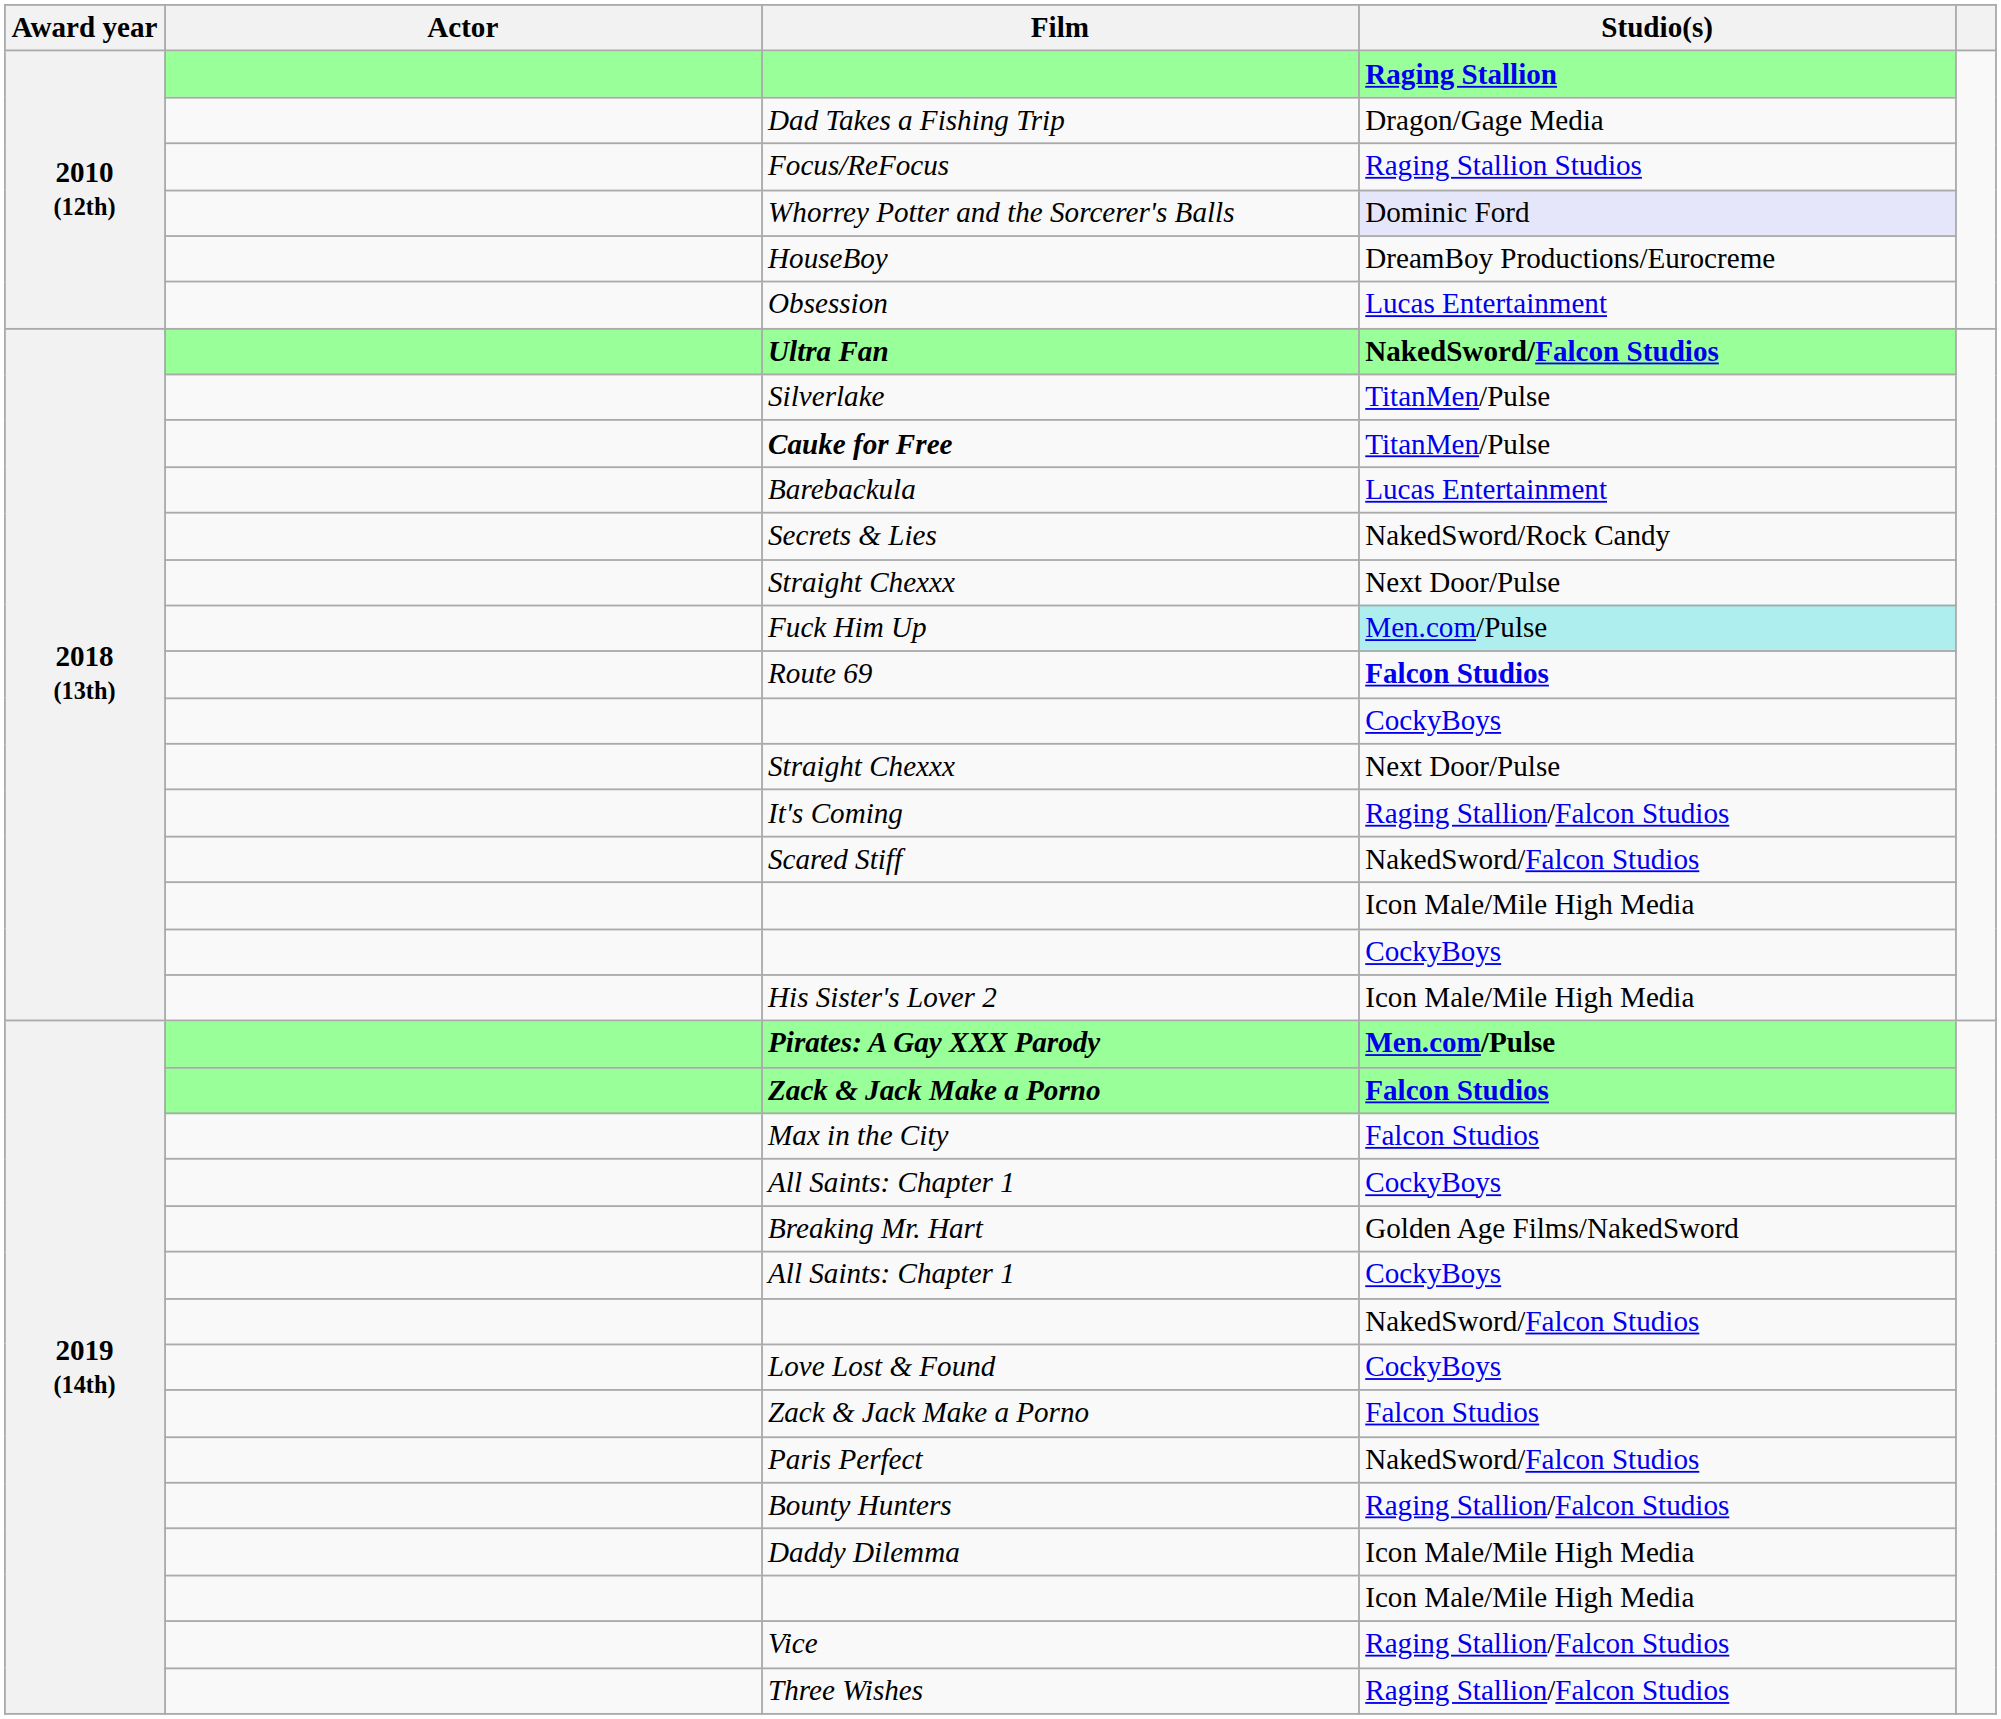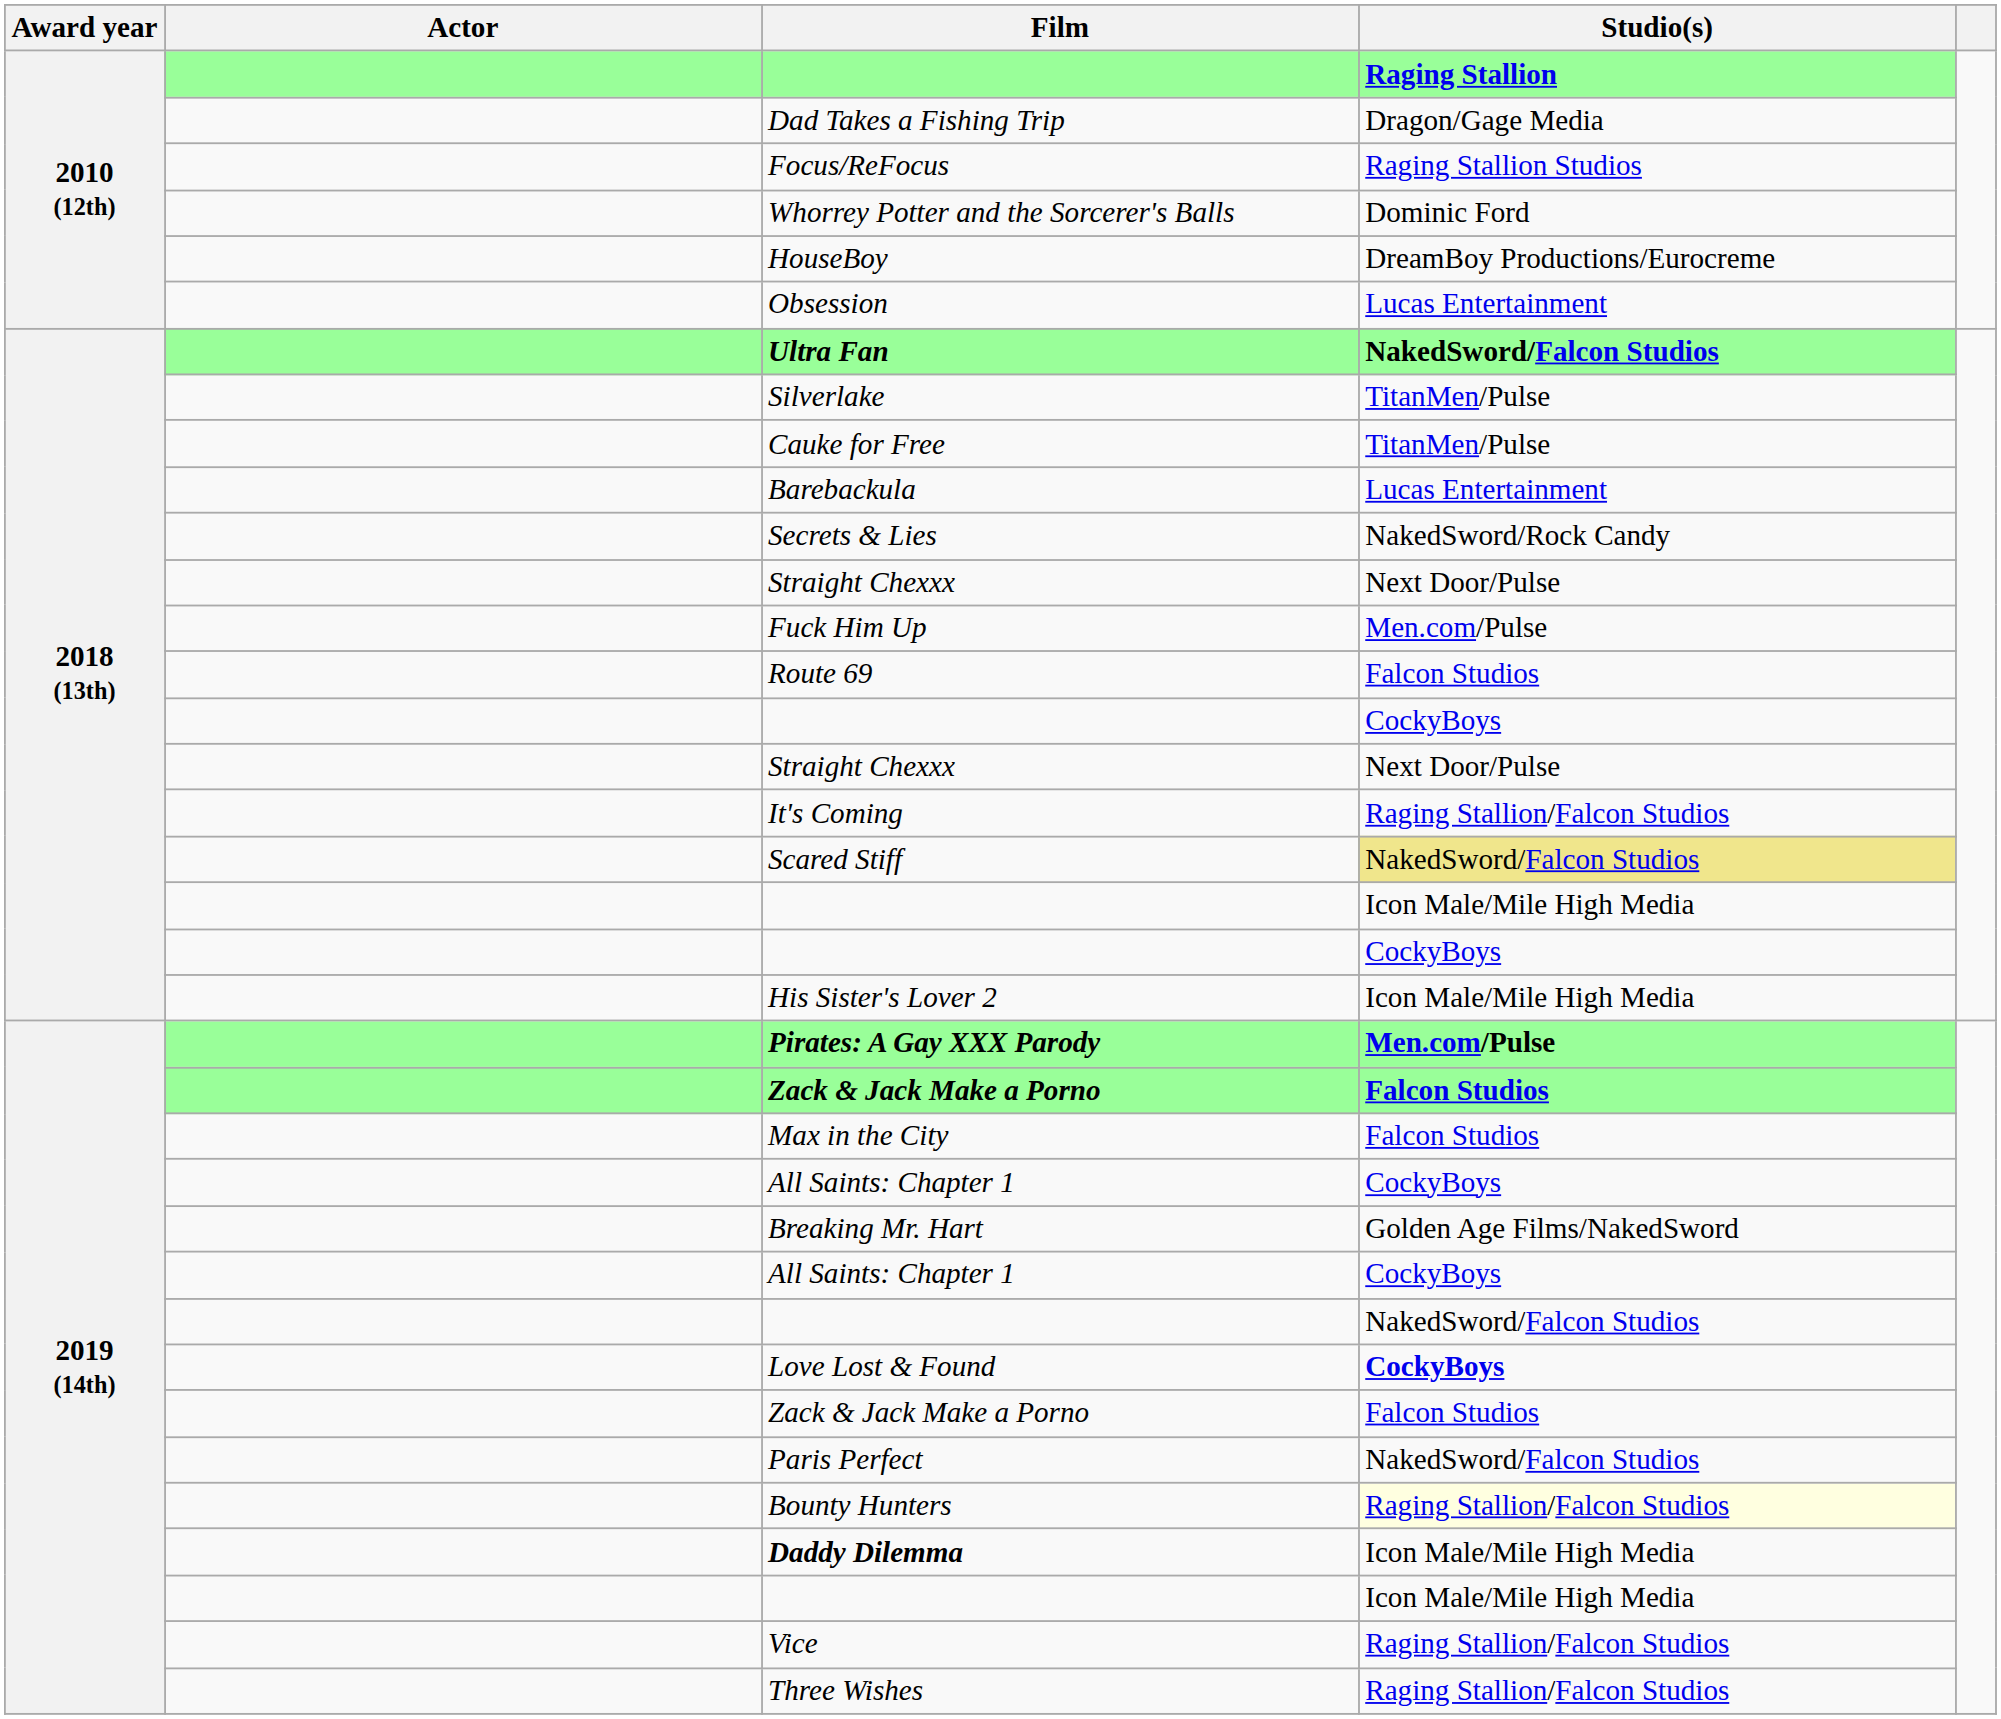(1447, 212) lavender background -> (1447, 212) no background
(860, 443) bold -> (856, 443) normal
(1456, 627) paleturquoise background -> (1456, 627) no background
(1457, 674) bold -> (1452, 674) normal
(1532, 858) no background -> (1532, 858) khaki background
(1433, 1366) normal -> (1435, 1366) bold
(1547, 1505) no background -> (1547, 1505) lightyellow background
(864, 1551) normal -> (866, 1551) bold
